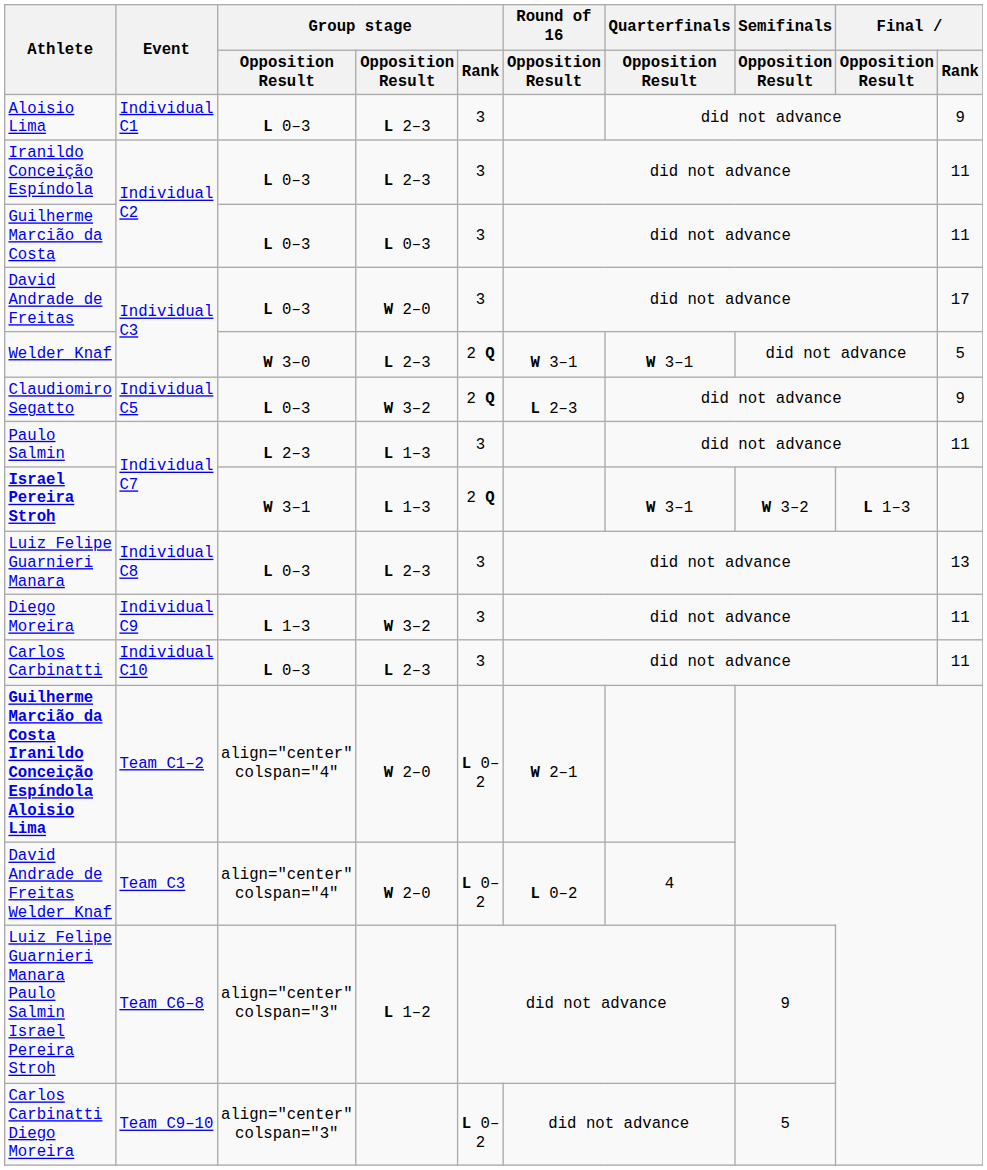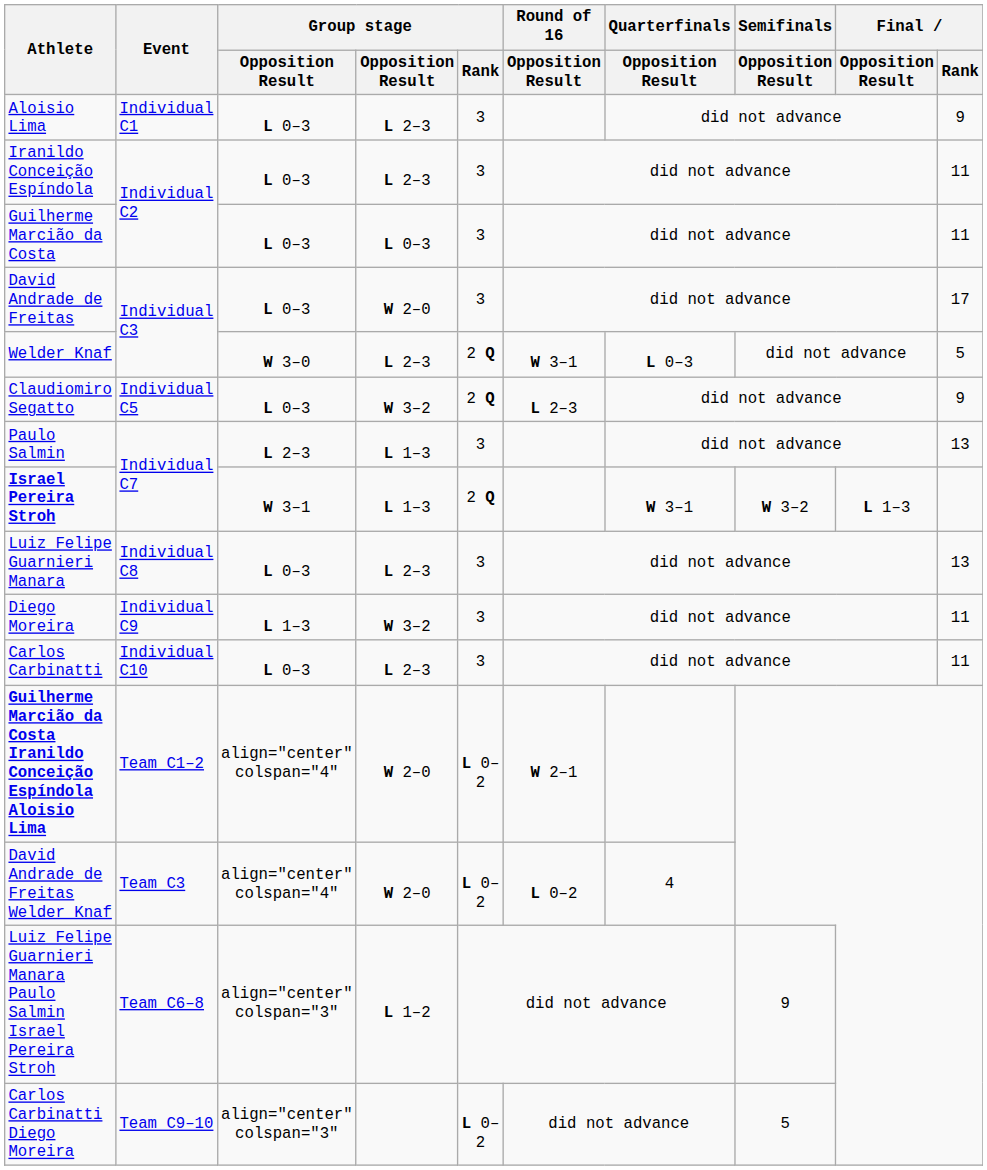(670, 363) W 3–1 -> (670, 363) L 0–3
(960, 444) 11 -> (960, 444) 13
